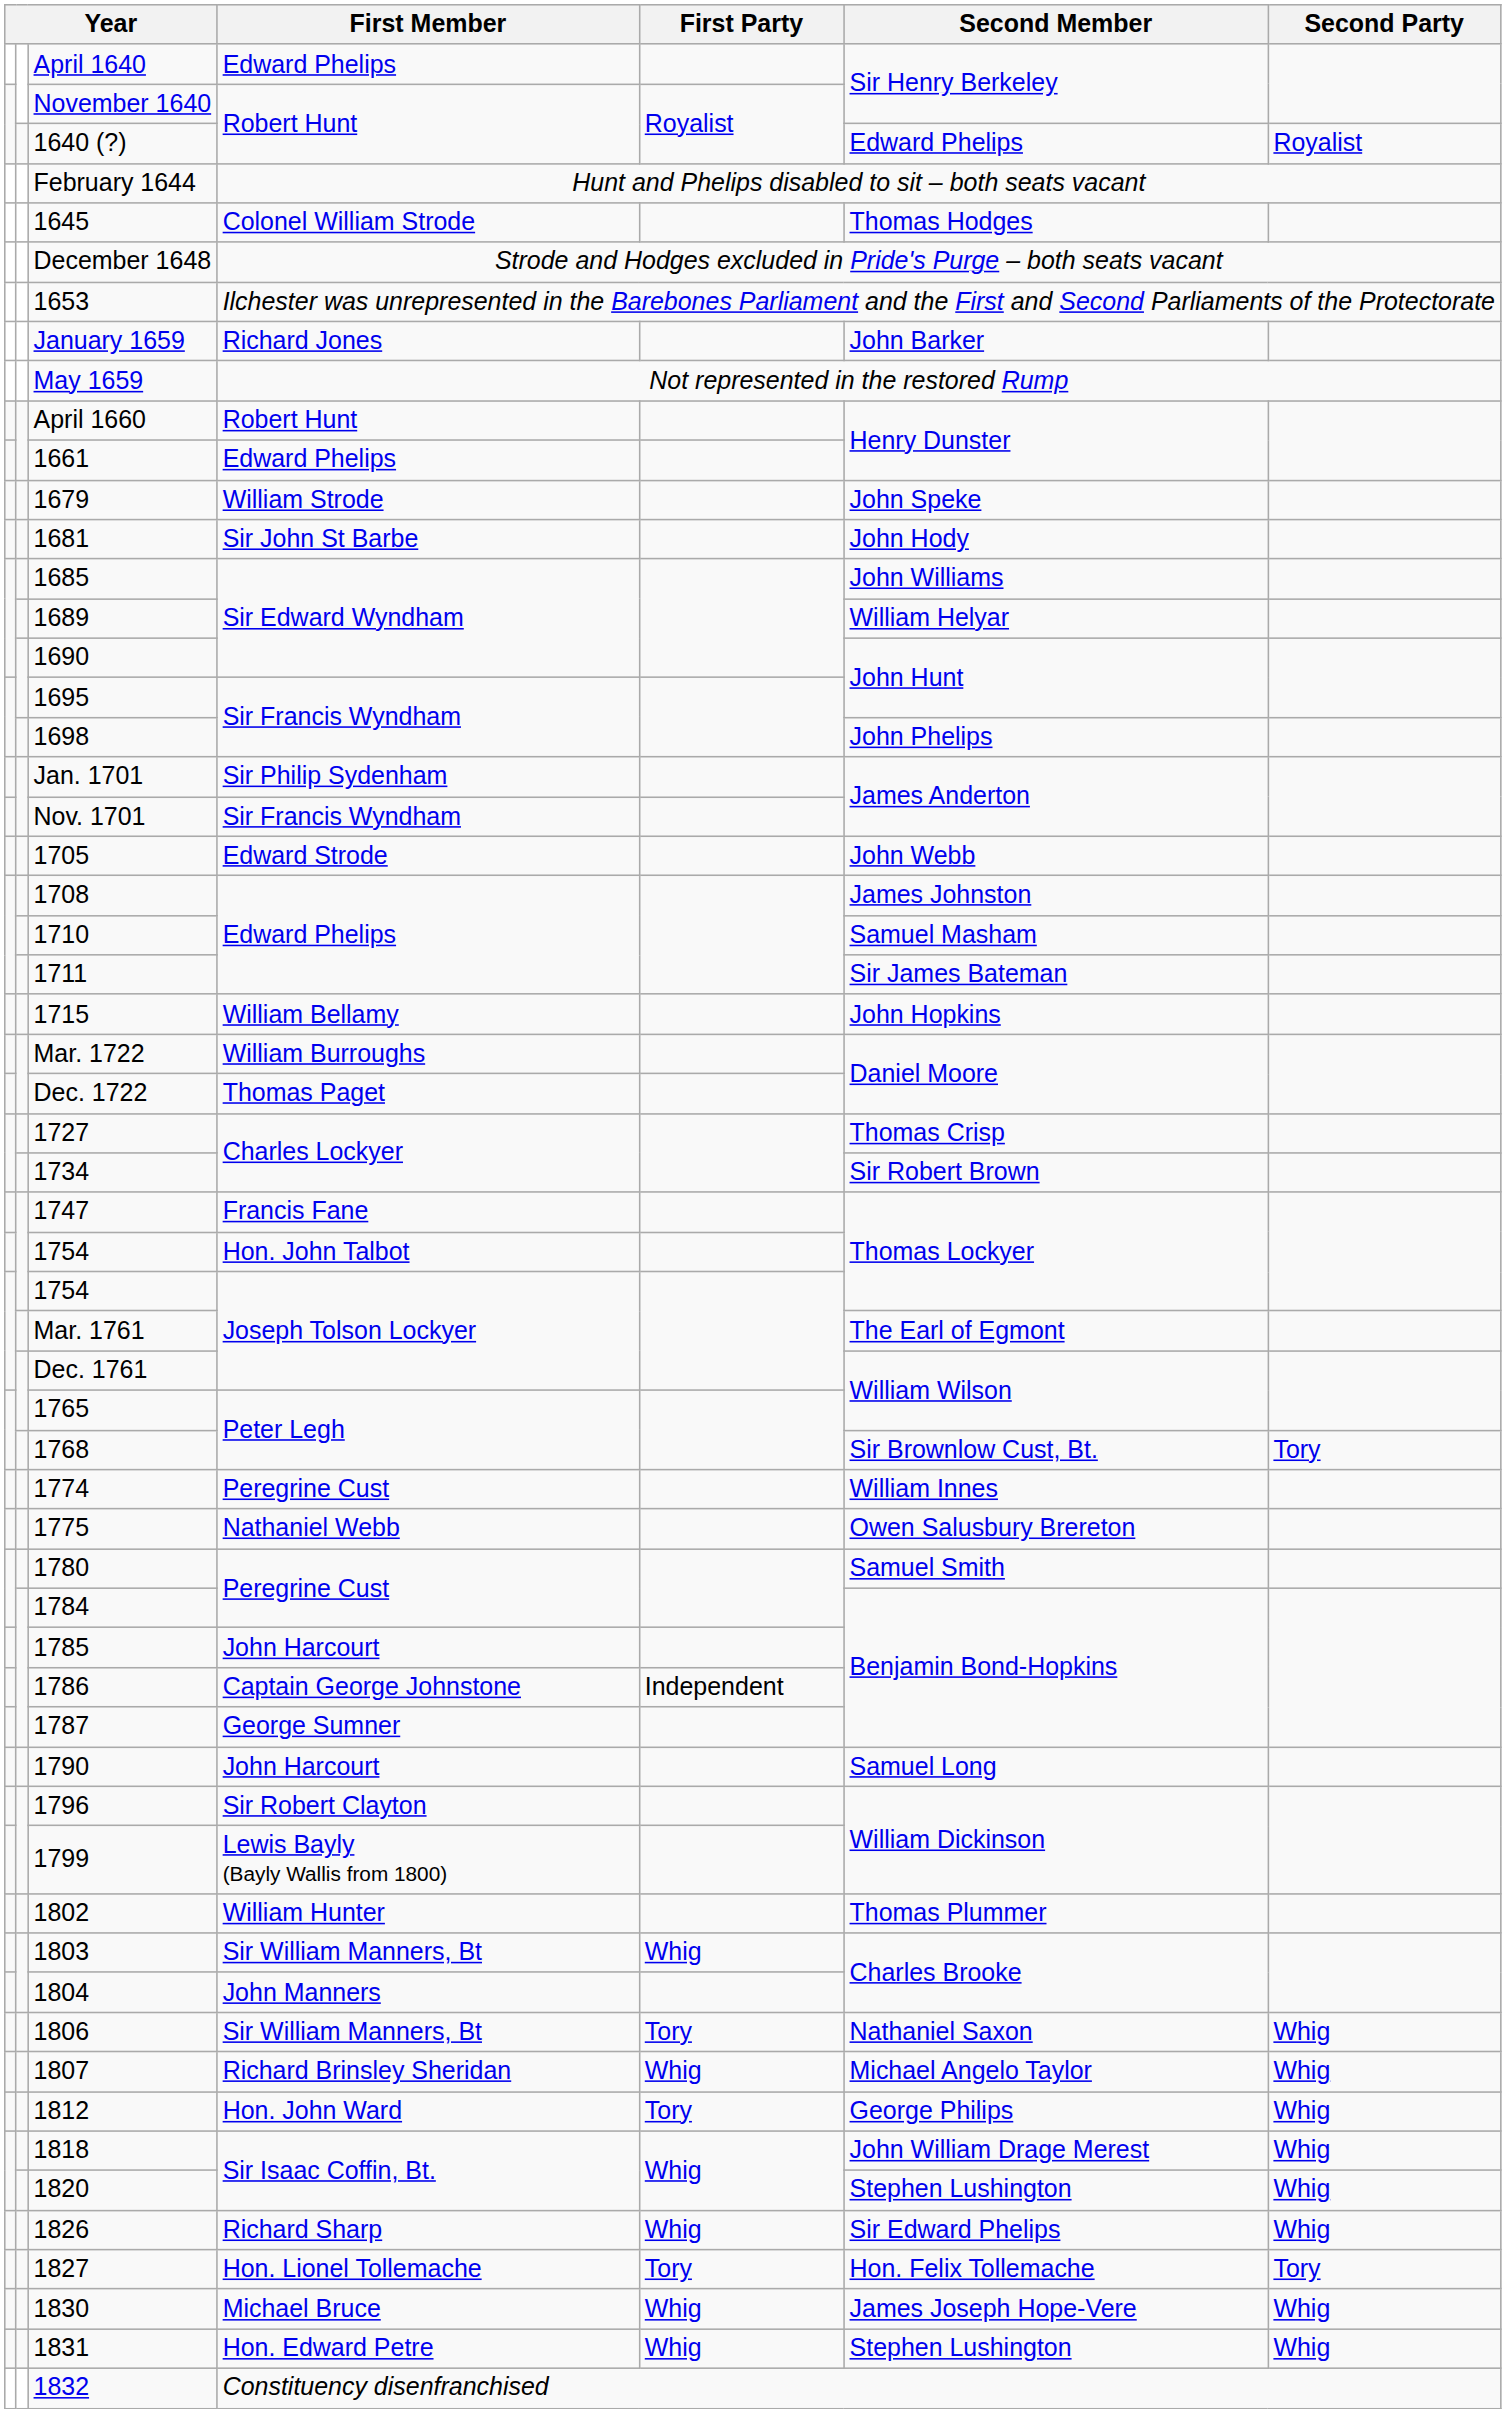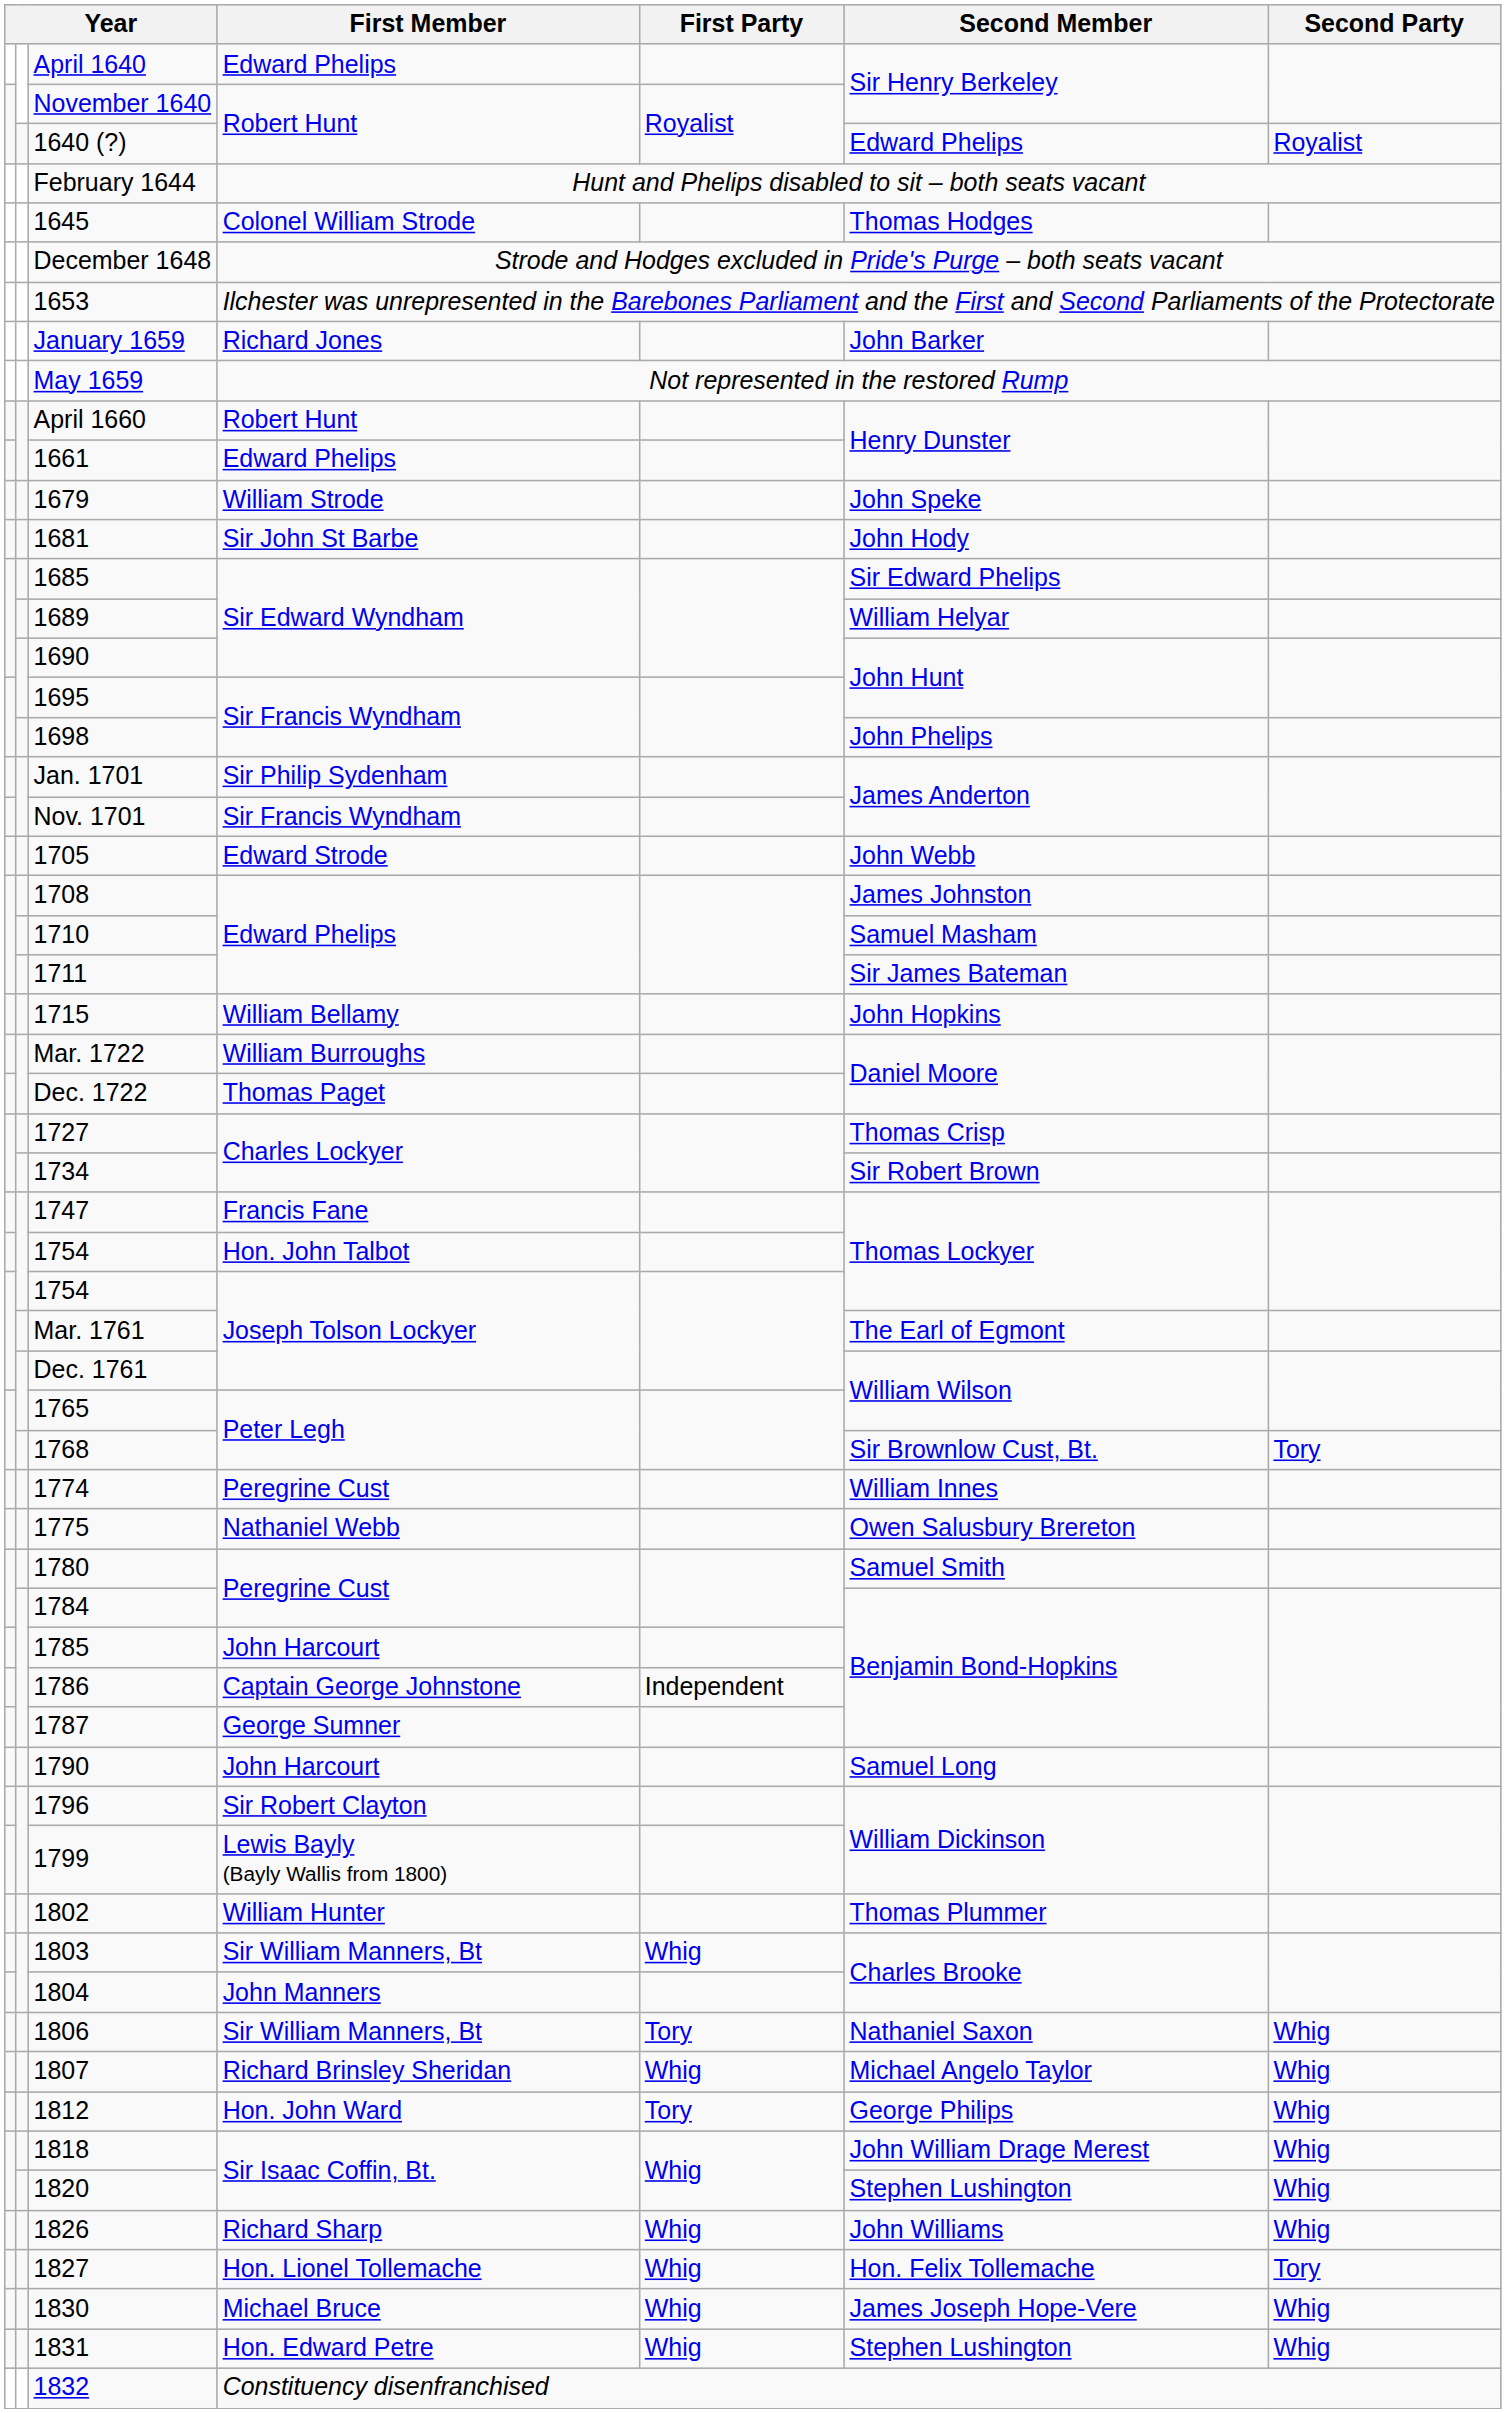(927, 578) John Williams -> (955, 578) Sir Edward Phelips
(955, 2229) Sir Edward Phelips -> (927, 2229) John Williams
(668, 2269) Tory -> (673, 2269) Whig
